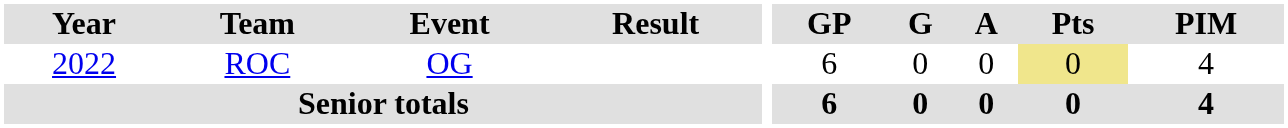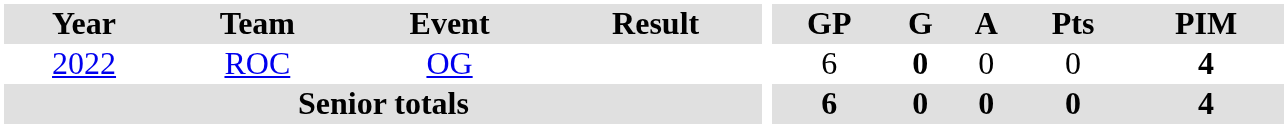(920, 63) normal -> (920, 63) bold
(1073, 63) khaki background -> (1073, 63) no background
(1206, 63) normal -> (1206, 63) bold
